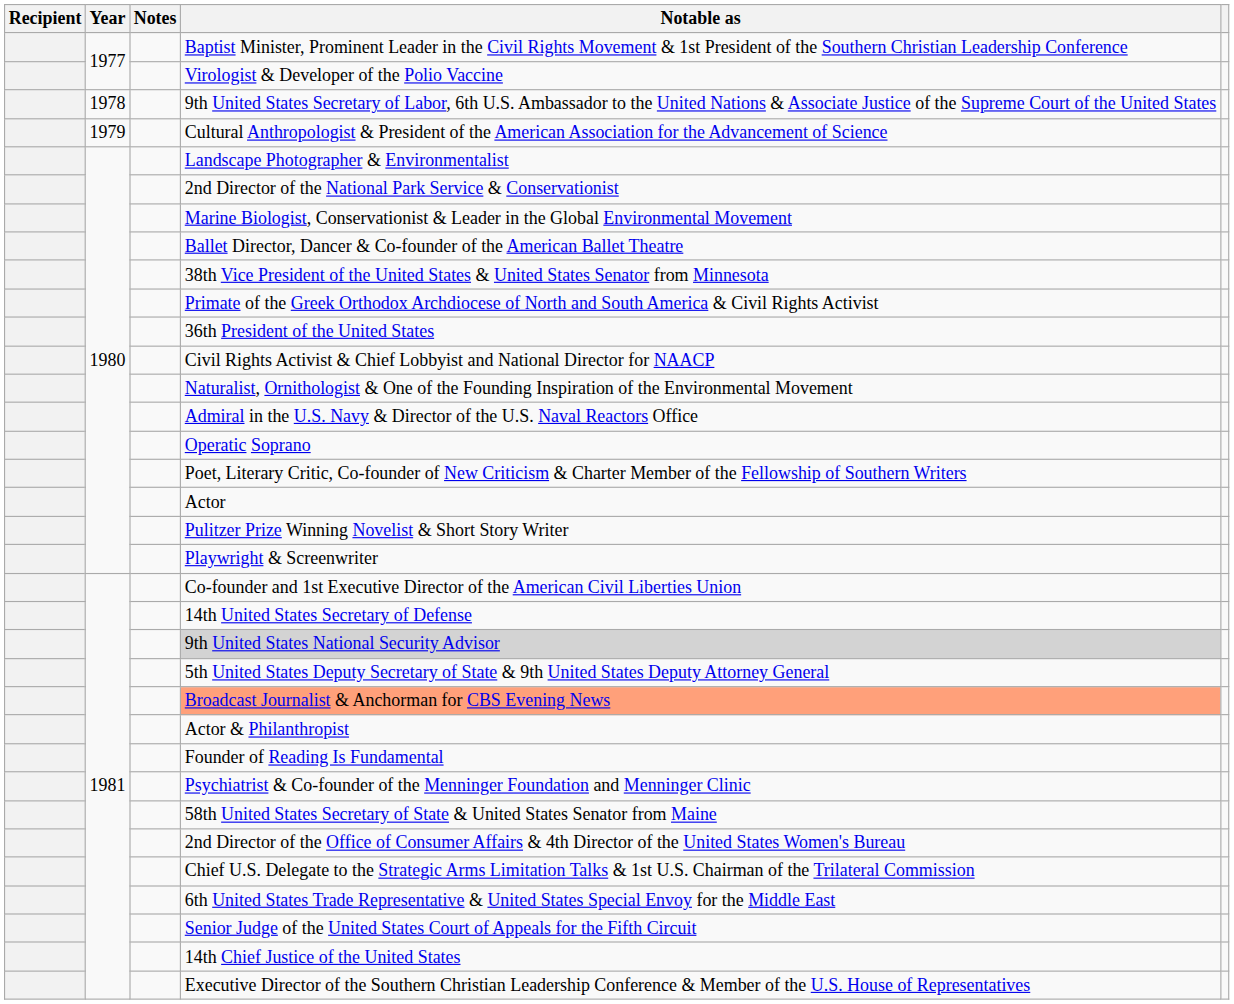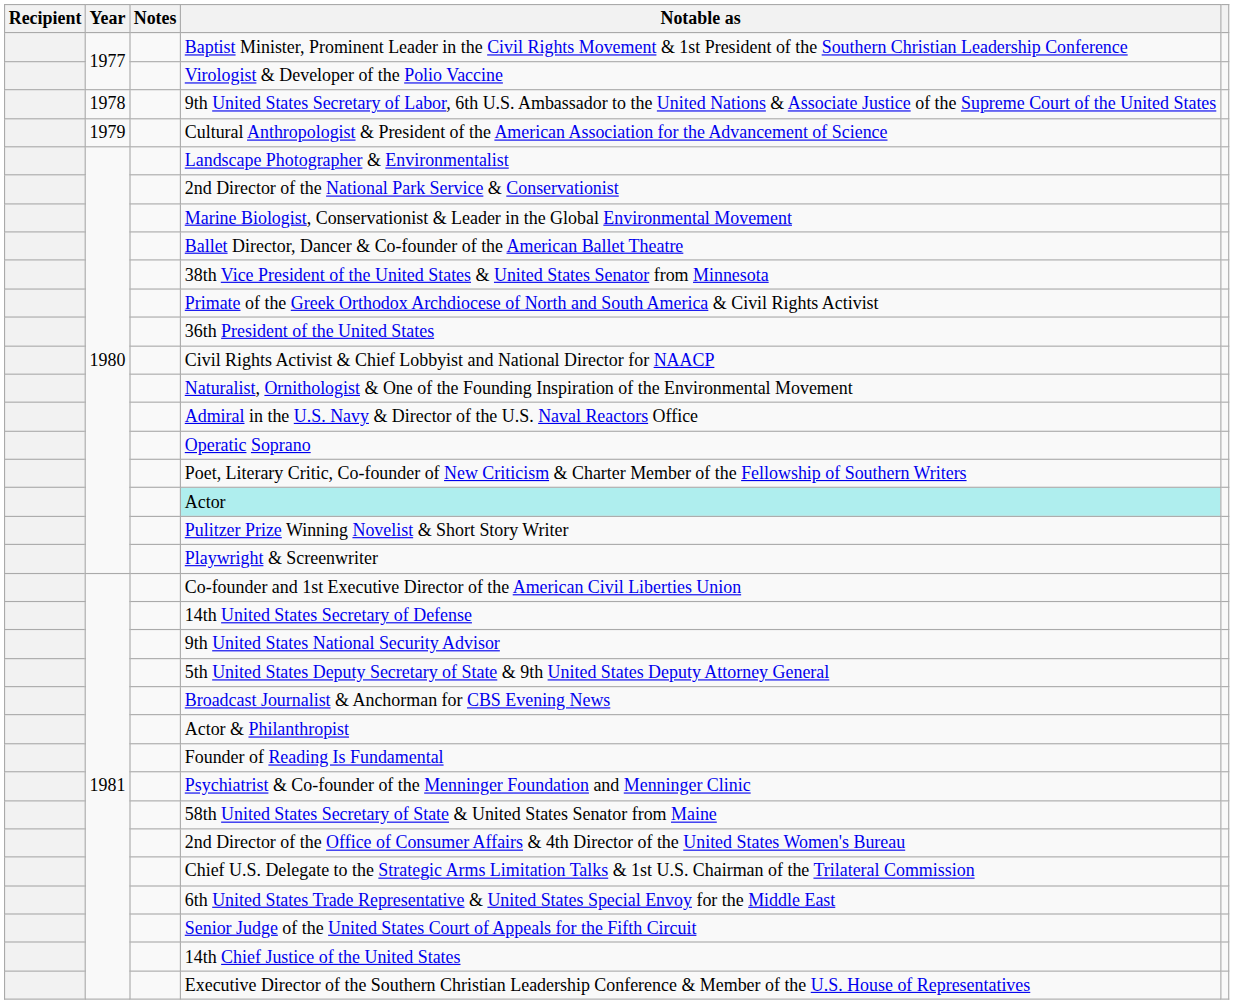(205, 501) no background -> (205, 501) paleturquoise background
(342, 643) lightgrey background -> (342, 643) no background
(398, 700) lightsalmon background -> (398, 700) no background
